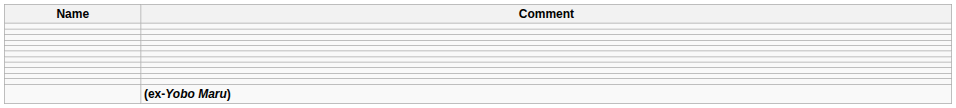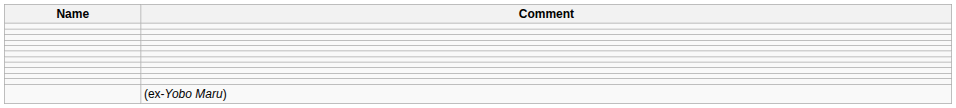(187, 93) bold -> (185, 93) normal
